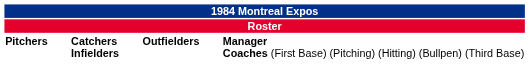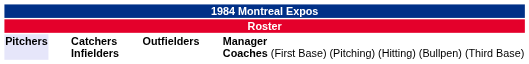(26, 41) no background -> (26, 41) lavender background
